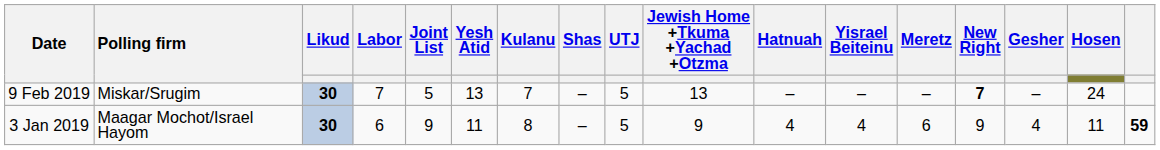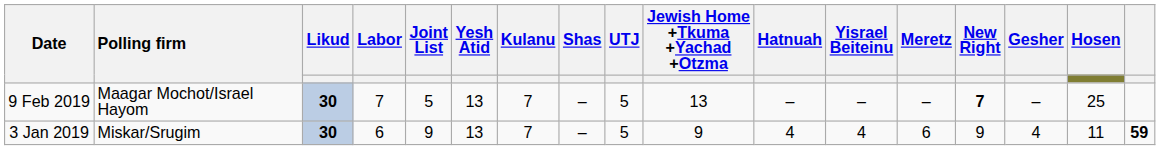(149, 94) Miskar/Srugim -> (175, 102) Maagar Mochot/Israel Hayom
(1096, 94) 24 -> (1096, 102) 25
(175, 125) Maagar Mochot/Israel Hayom -> (149, 133) Miskar/Srugim
(474, 125) 11 -> (474, 133) 13
(528, 125) 8 -> (528, 133) 7
